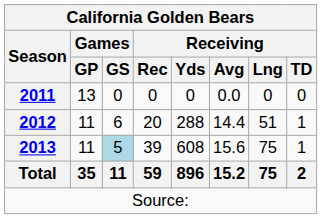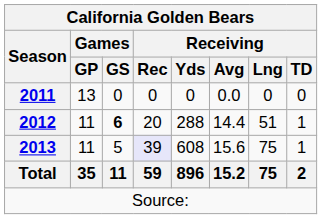(118, 122) normal -> (118, 122) bold
(118, 148) lightblue background -> (118, 148) no background
(152, 148) no background -> (152, 148) lavender background
